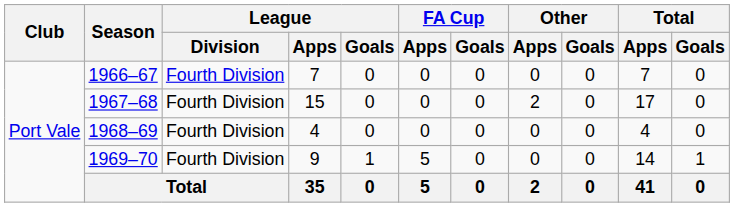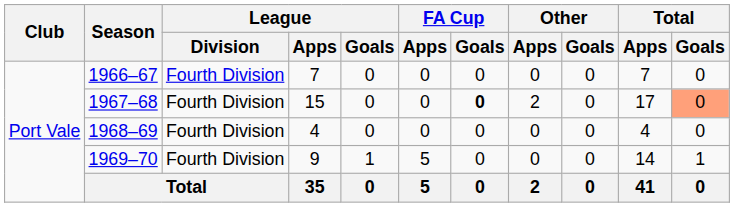(480, 103) normal -> (480, 103) bold
(700, 103) no background -> (700, 103) lightsalmon background
